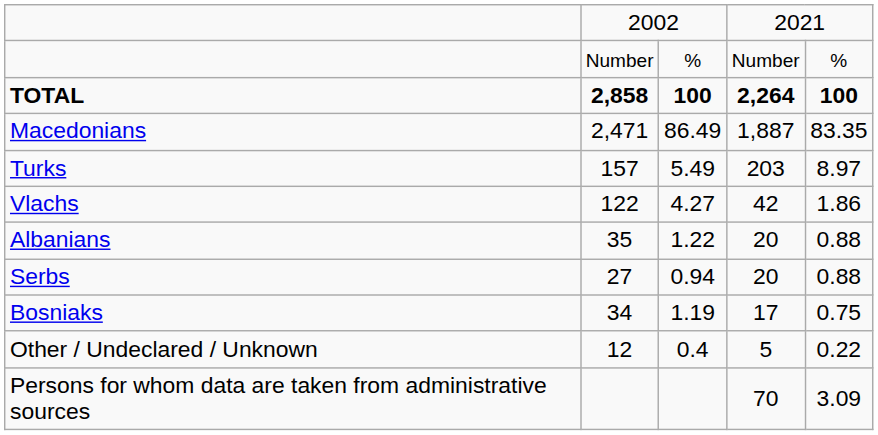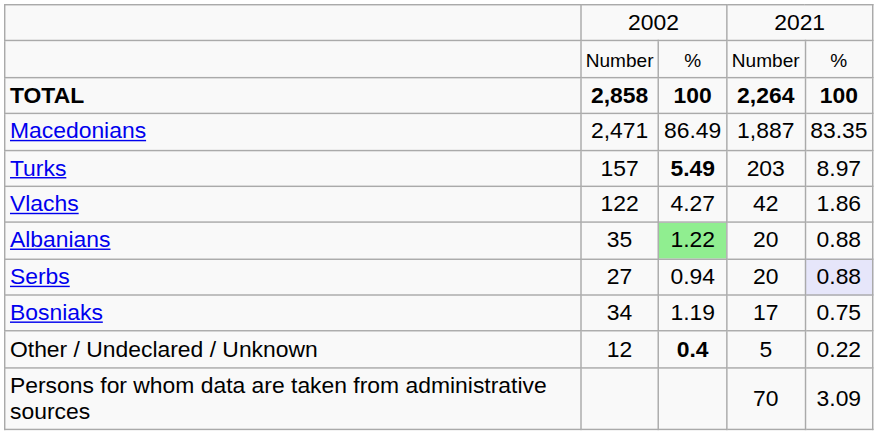(693, 167) normal -> (693, 167) bold
(693, 240) no background -> (693, 240) lightgreen background
(839, 276) no background -> (839, 276) lavender background
(693, 349) normal -> (693, 349) bold
